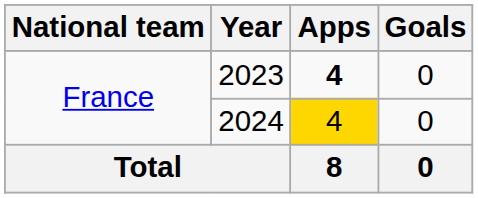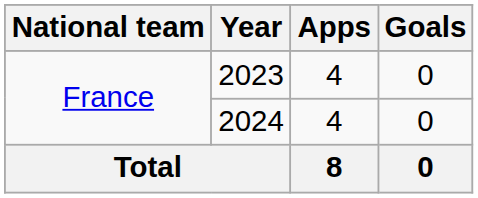(334, 74) bold -> (334, 74) normal
(334, 121) gold background -> (334, 121) no background
